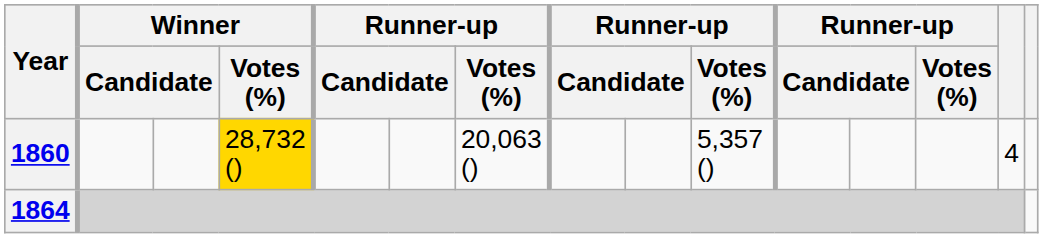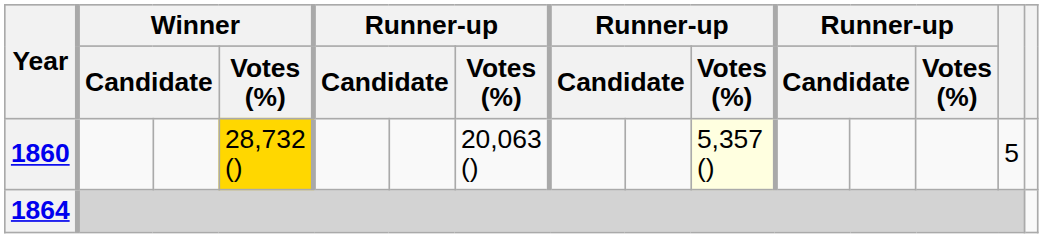(730, 153) no background -> (730, 153) lightyellow background
(1012, 153) 4 -> (1012, 153) 5
